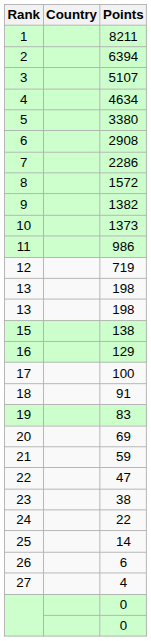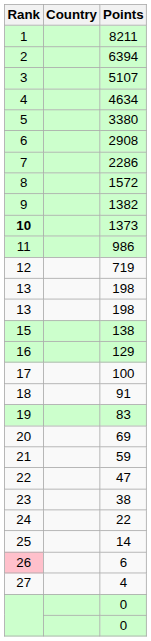(24, 225) normal -> (24, 225) bold
(24, 562) no background -> (24, 562) pink background
